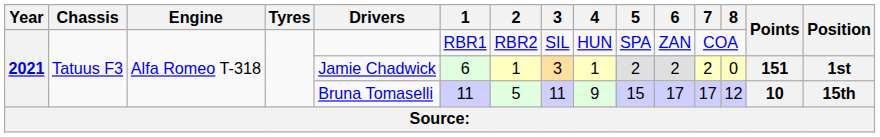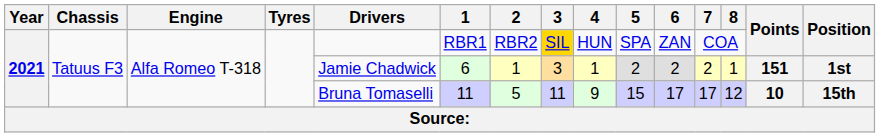(557, 42) no background -> (557, 42) gold background
(733, 68) 0 -> (733, 68) 1
